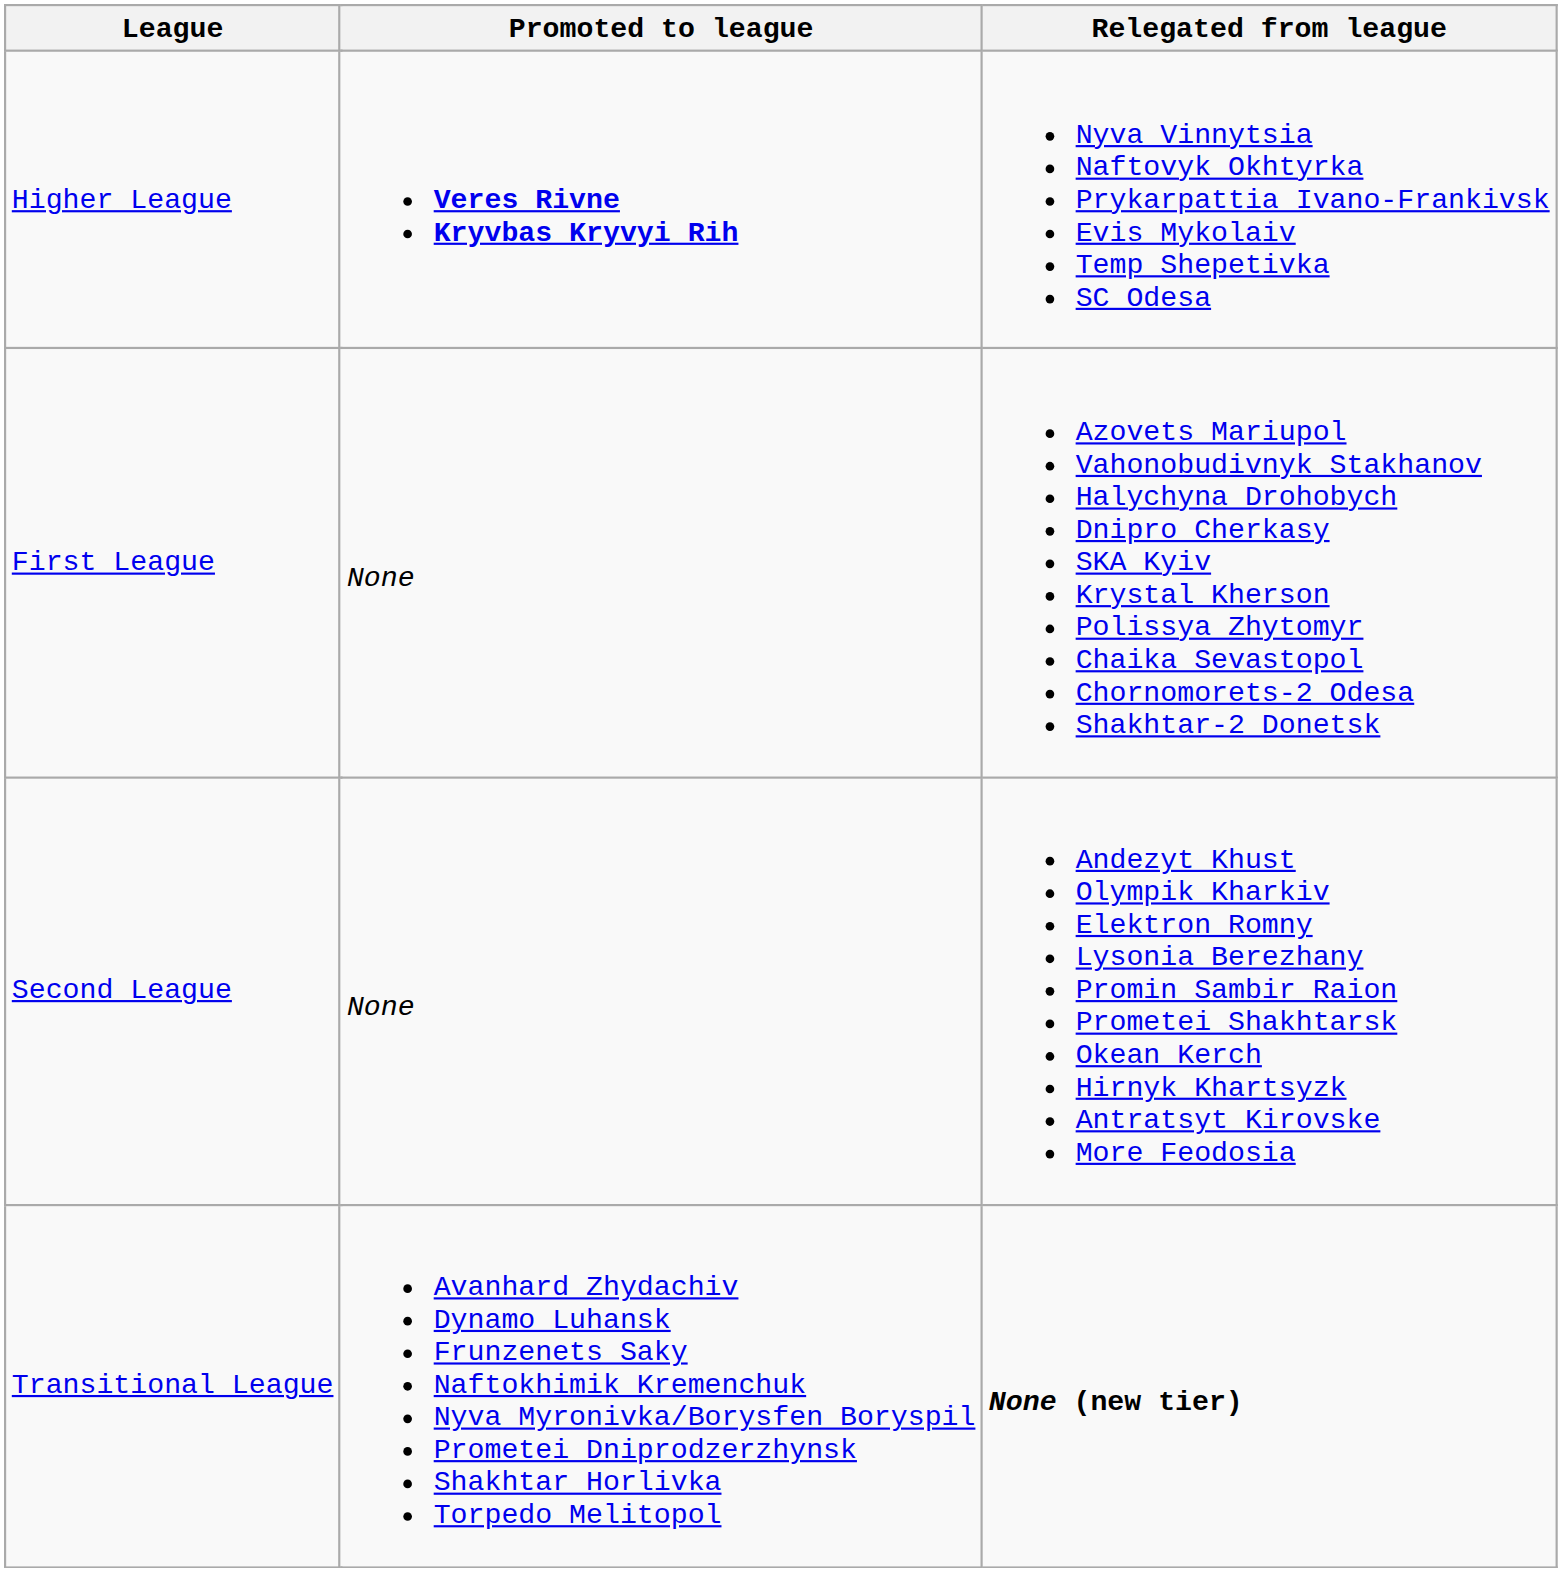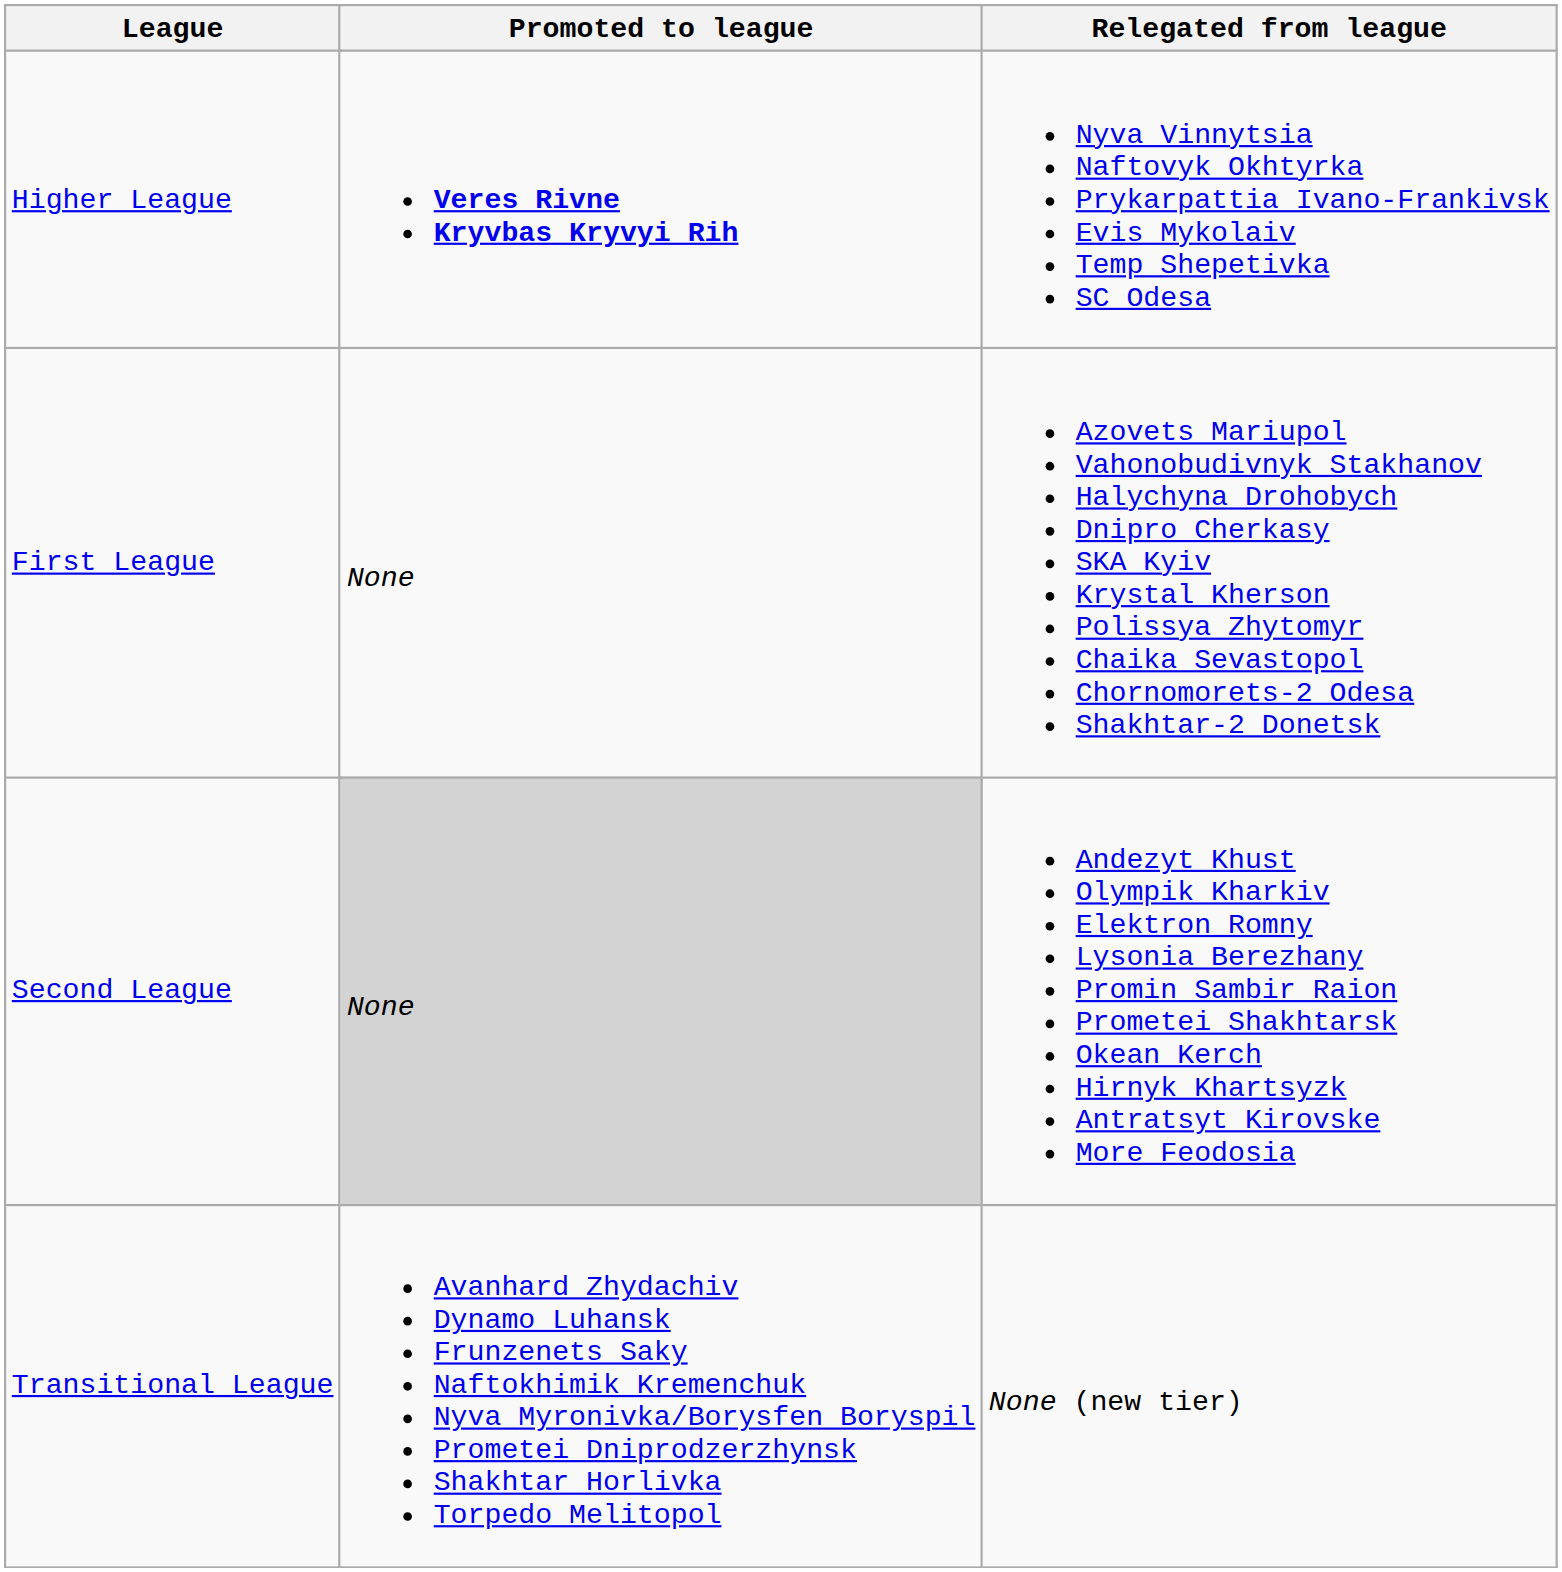(381, 1007) no background -> (381, 1007) lightgrey background
(1116, 1402) bold -> (1116, 1402) normal
